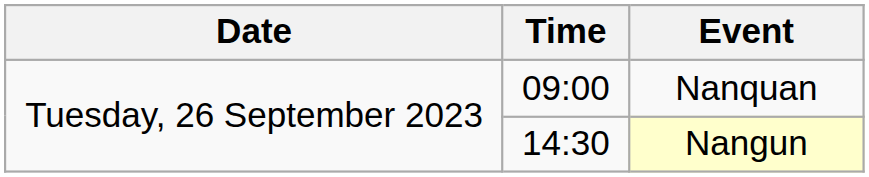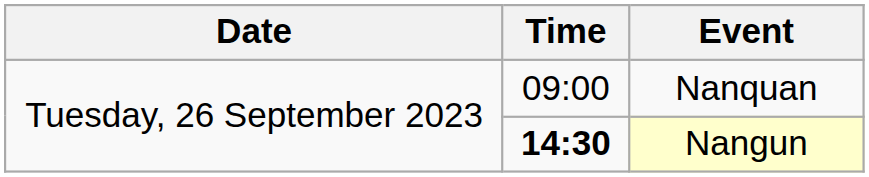(566, 143) normal -> (566, 143) bold
